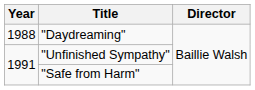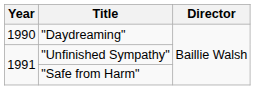(21, 34) 1988 -> (21, 34) 1990
